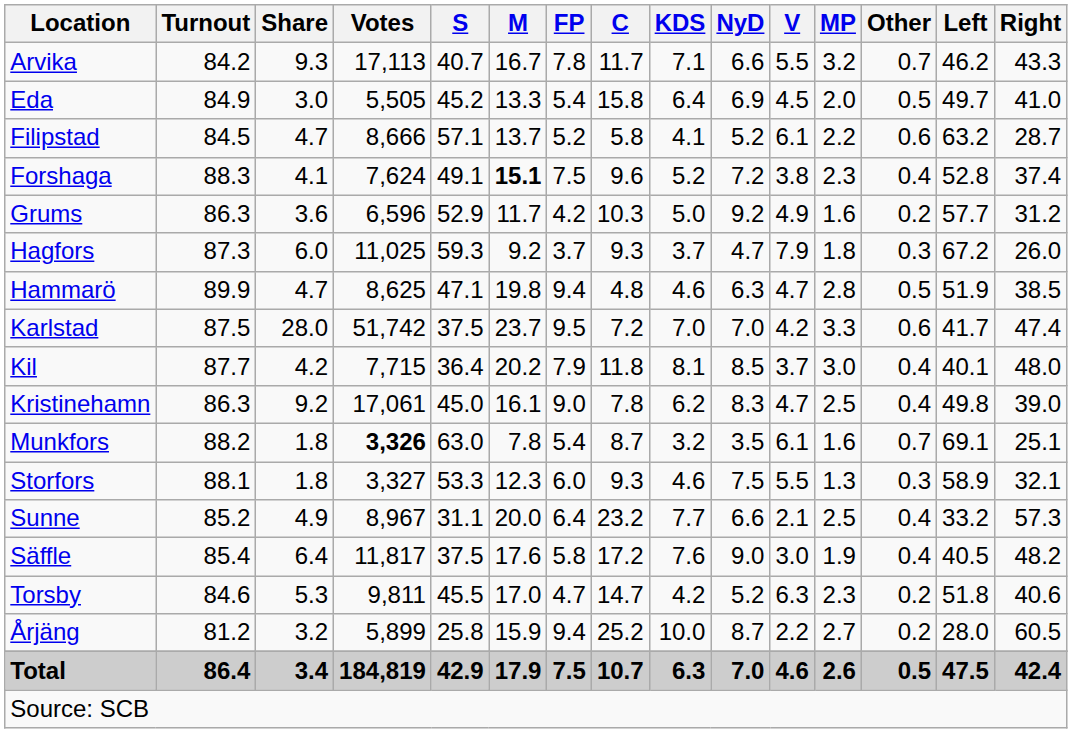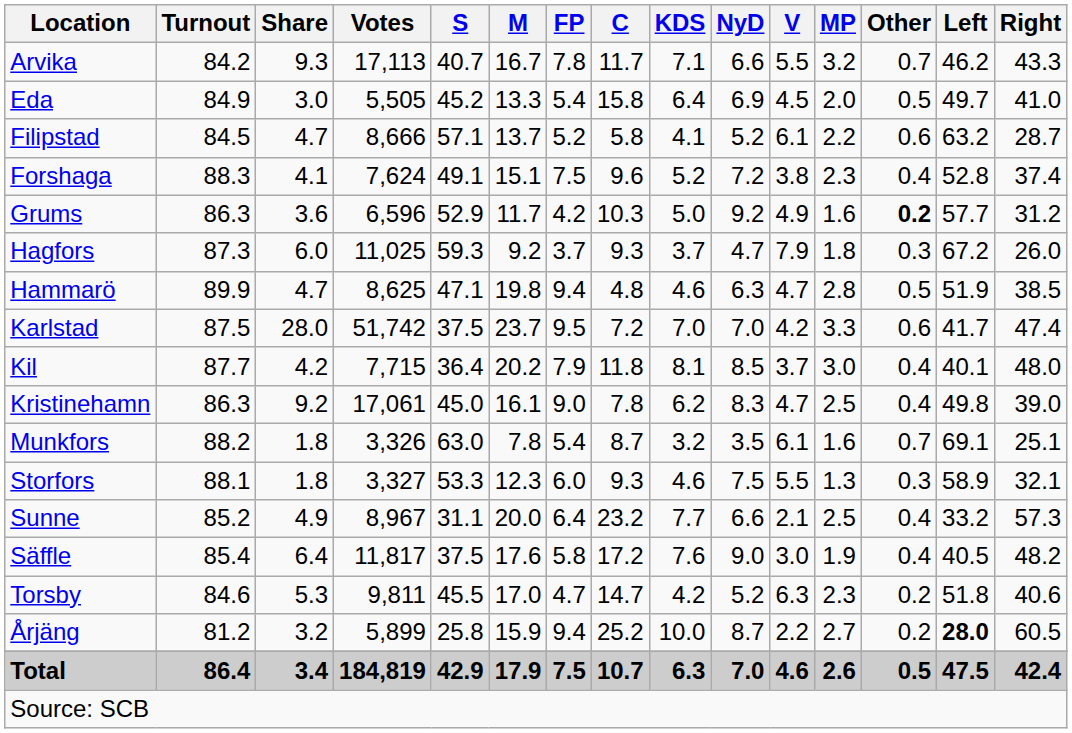(518, 175) bold -> (518, 175) normal
(914, 213) normal -> (914, 213) bold
(396, 442) bold -> (396, 442) normal
(965, 632) normal -> (965, 632) bold
